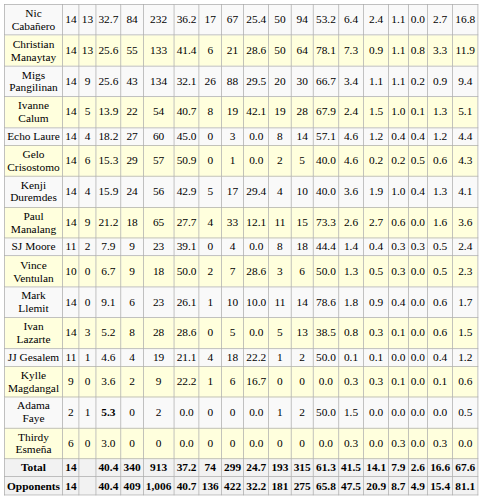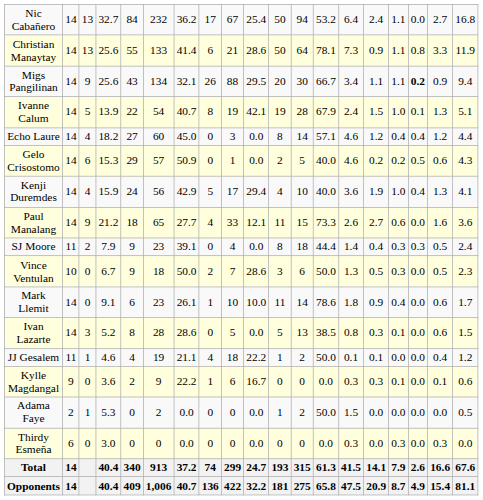(418, 81) normal -> (418, 81) bold
(108, 412) bold -> (108, 412) normal
